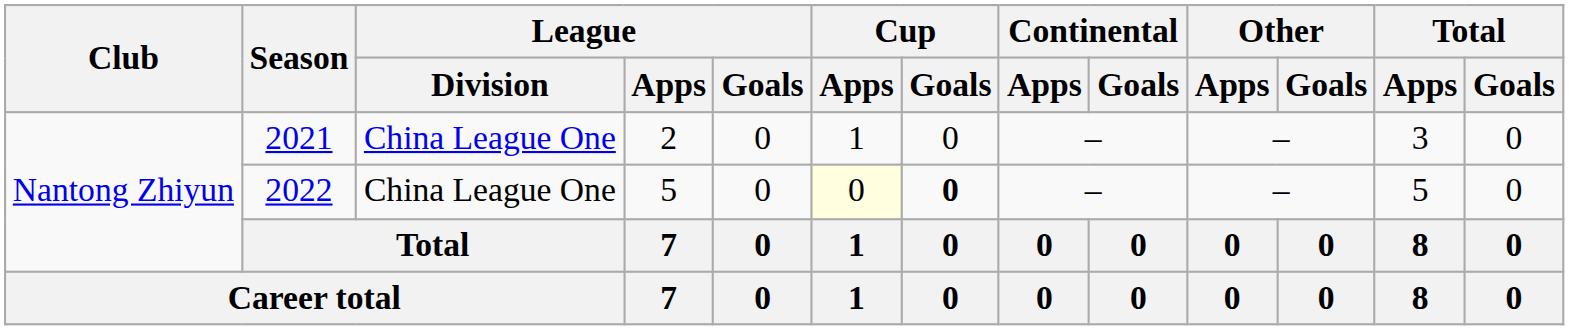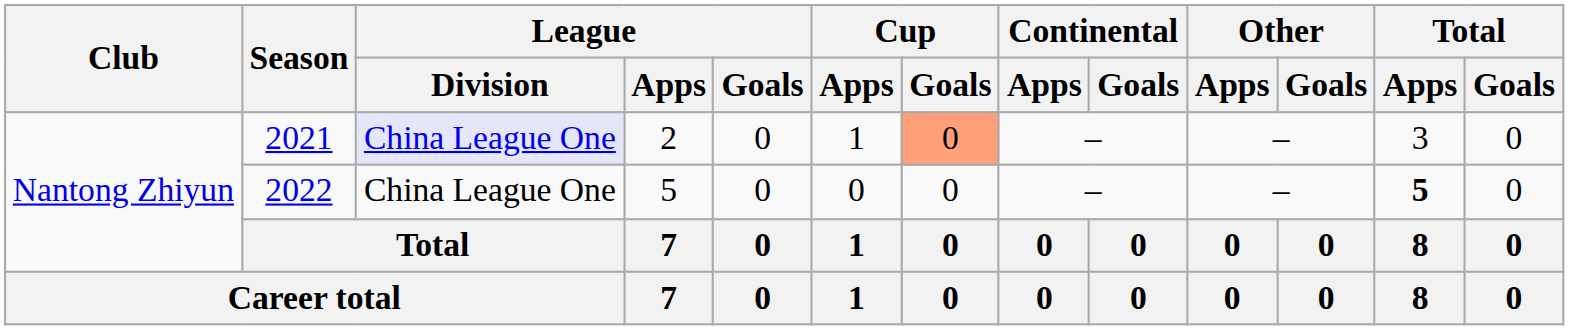(490, 137) no background -> (490, 137) lavender background
(950, 137) no background -> (950, 137) lightsalmon background
(857, 191) lightyellow background -> (857, 191) no background
(950, 191) bold -> (950, 191) normal
(1420, 191) normal -> (1420, 191) bold
